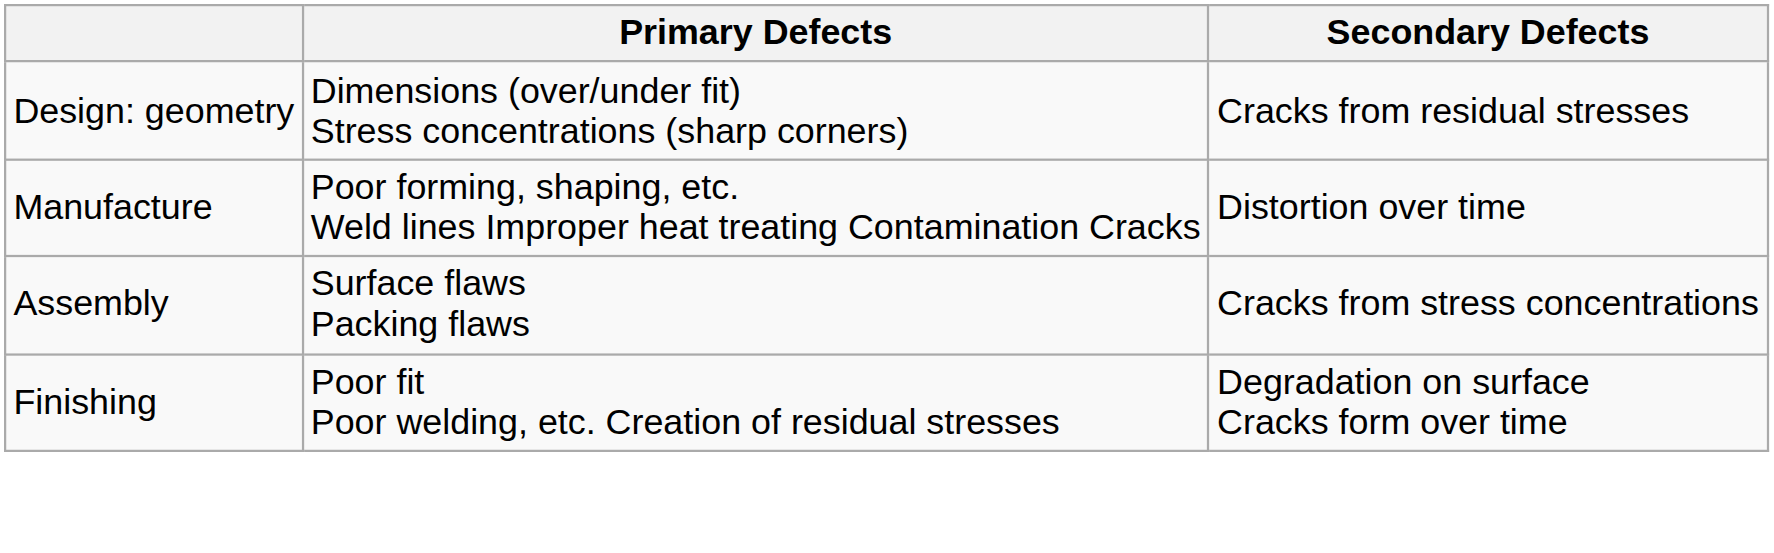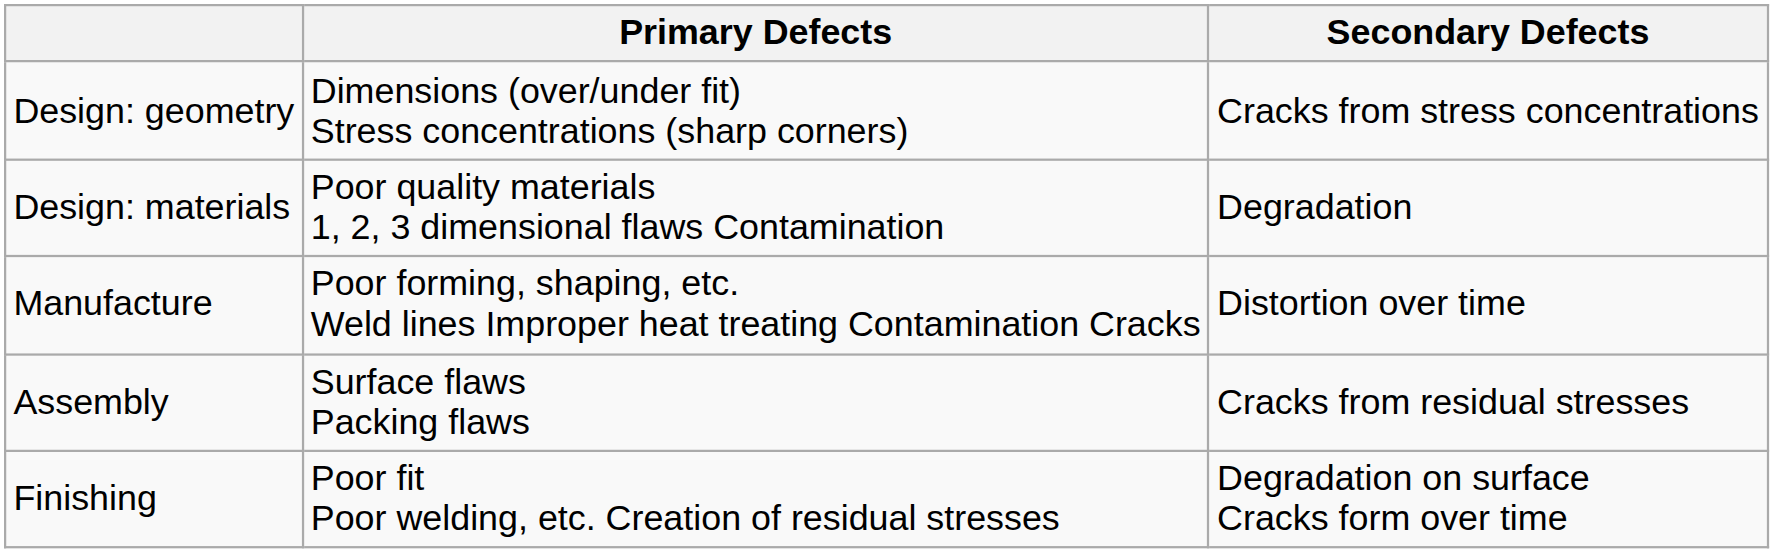(1453, 109) Cracks from residual stresses -> (1488, 109) Cracks from stress concentrations
+ row: (152, 207)
(1488, 304) Cracks from stress concentrations -> (1453, 401) Cracks from residual stresses
